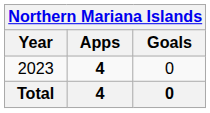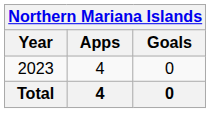(100, 68) bold -> (100, 68) normal
